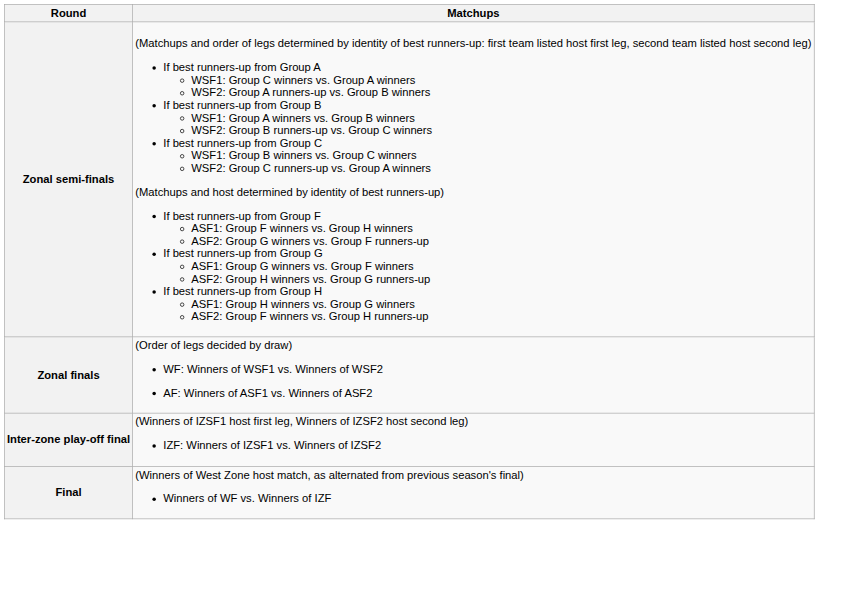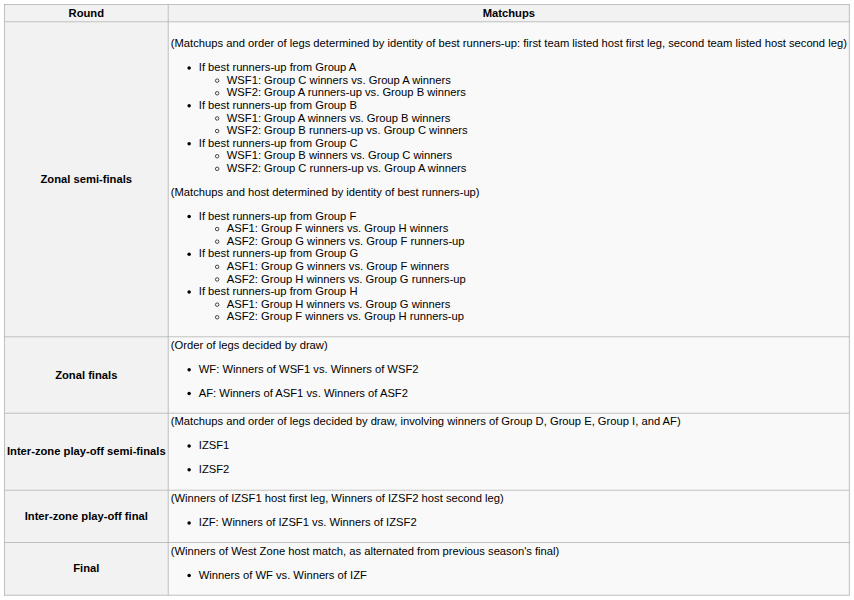+ row: (86, 451)
